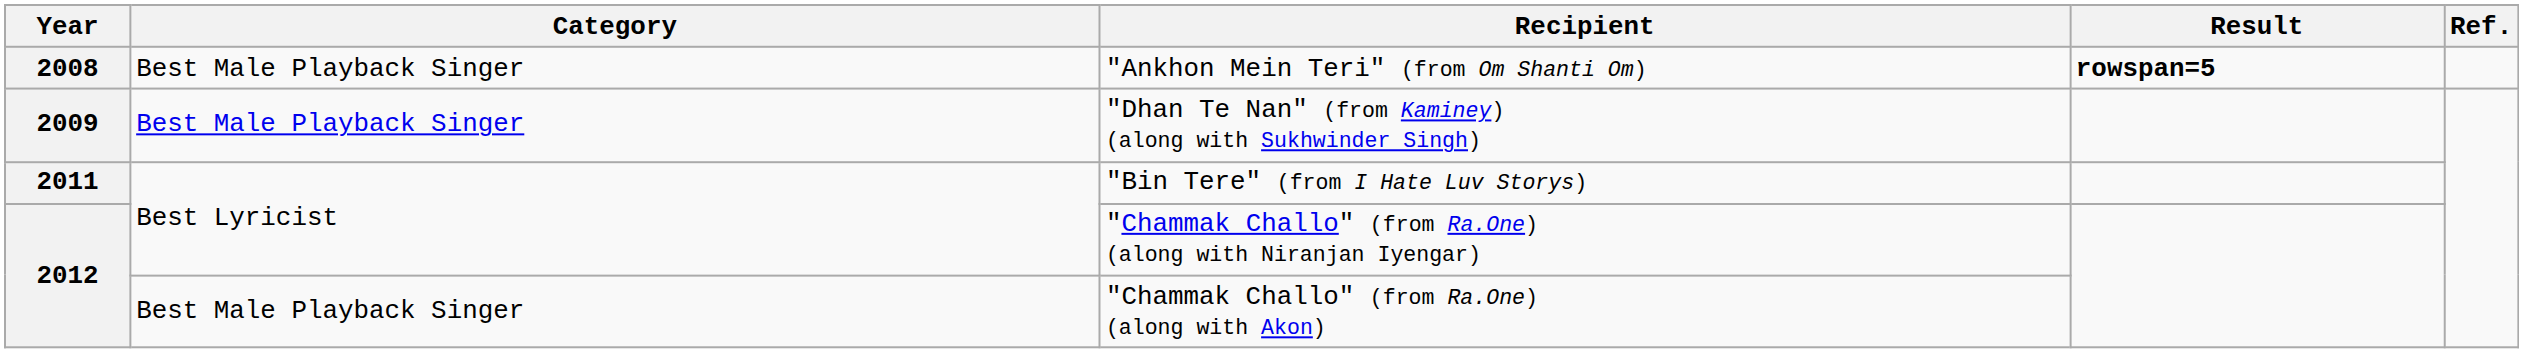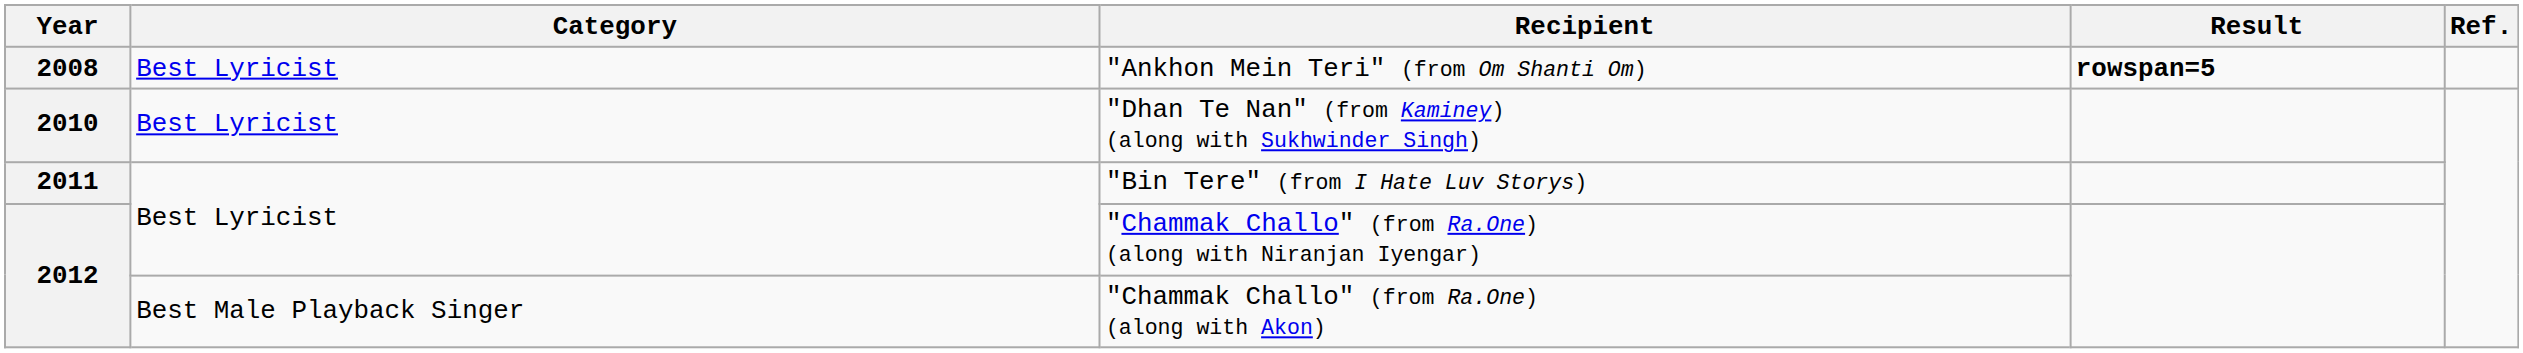(330, 68) Best Male Playback Singer -> (237, 68) Best Lyricist
(67, 125) 2009 -> (67, 125) 2010
(330, 125) Best Male Playback Singer -> (237, 125) Best Lyricist
